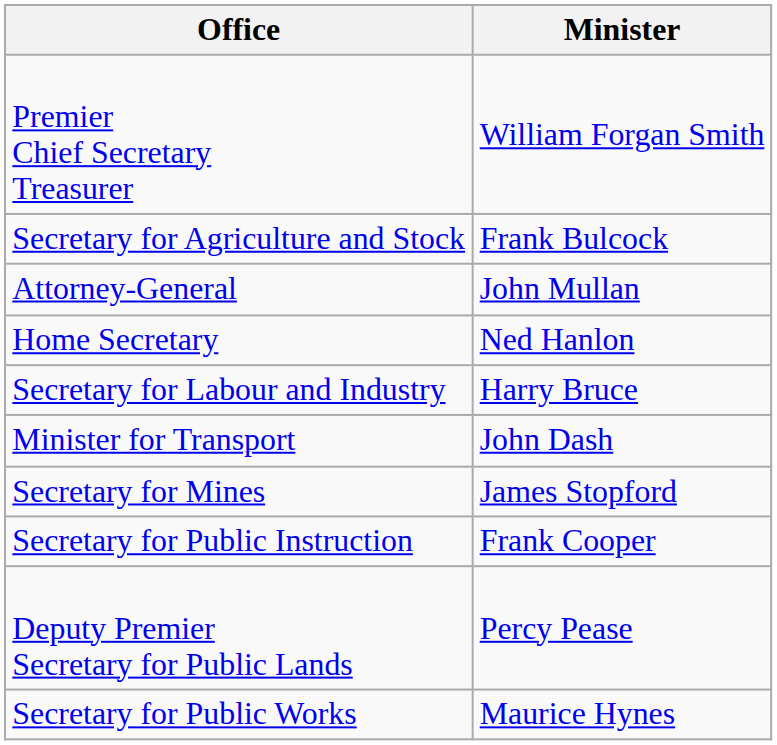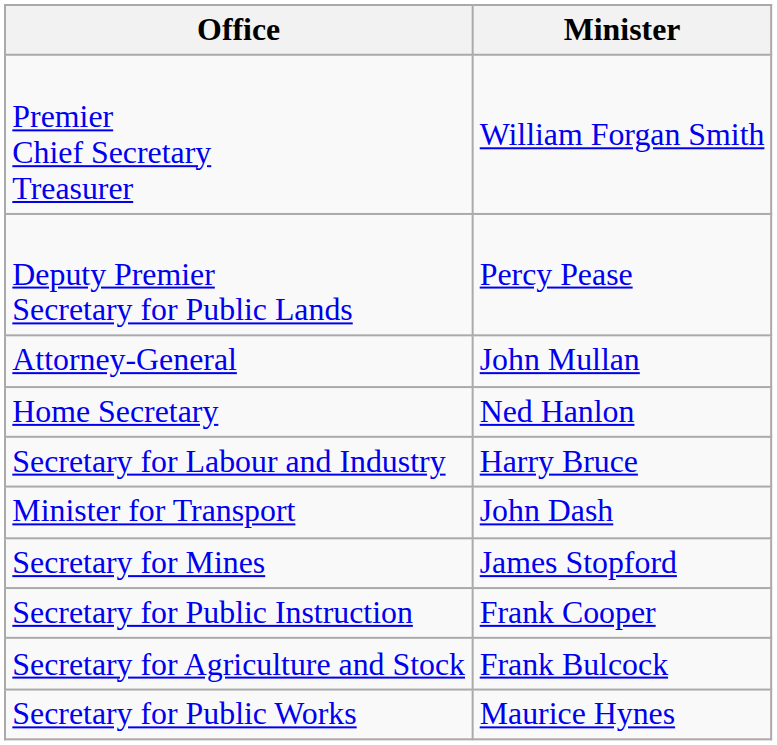rows swapped: (183, 645) <-> (239, 238)
